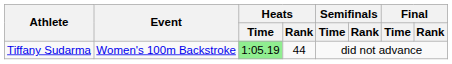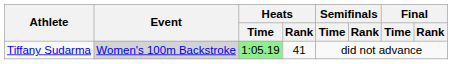(166, 50) no background -> (166, 50) lightgrey background
(299, 50) 44 -> (299, 50) 41
